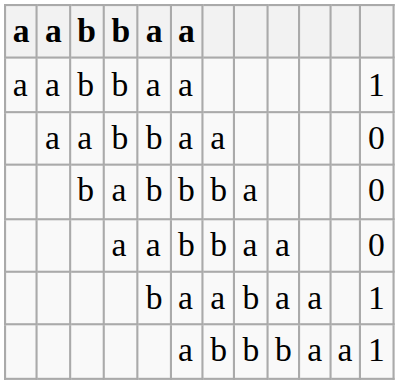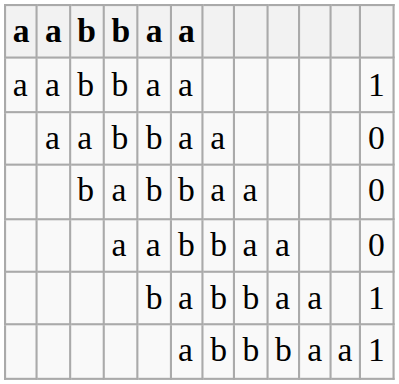(219, 191) b -> (218, 191) a
(218, 297) a -> (219, 297) b
